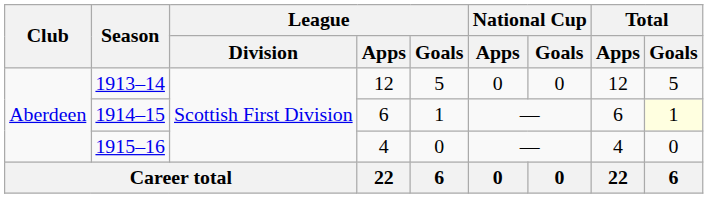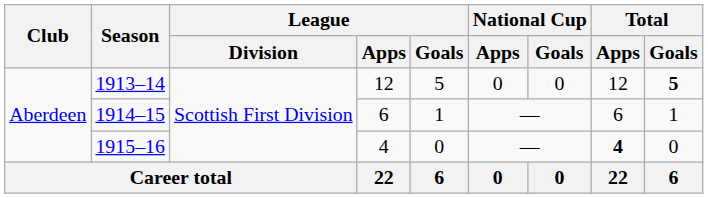(673, 83) normal -> (673, 83) bold
(673, 114) lightyellow background -> (673, 114) no background
(618, 146) normal -> (618, 146) bold
